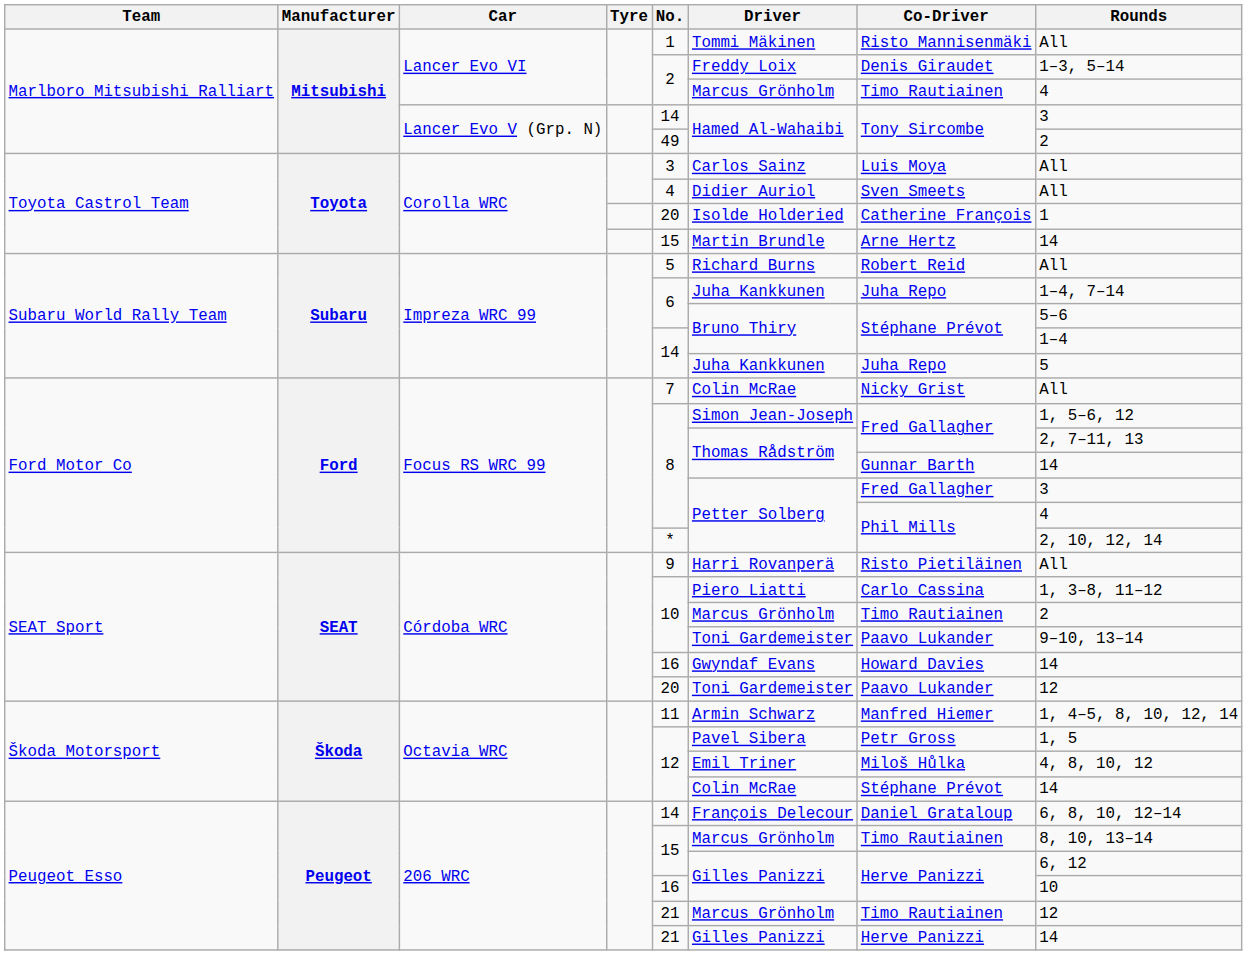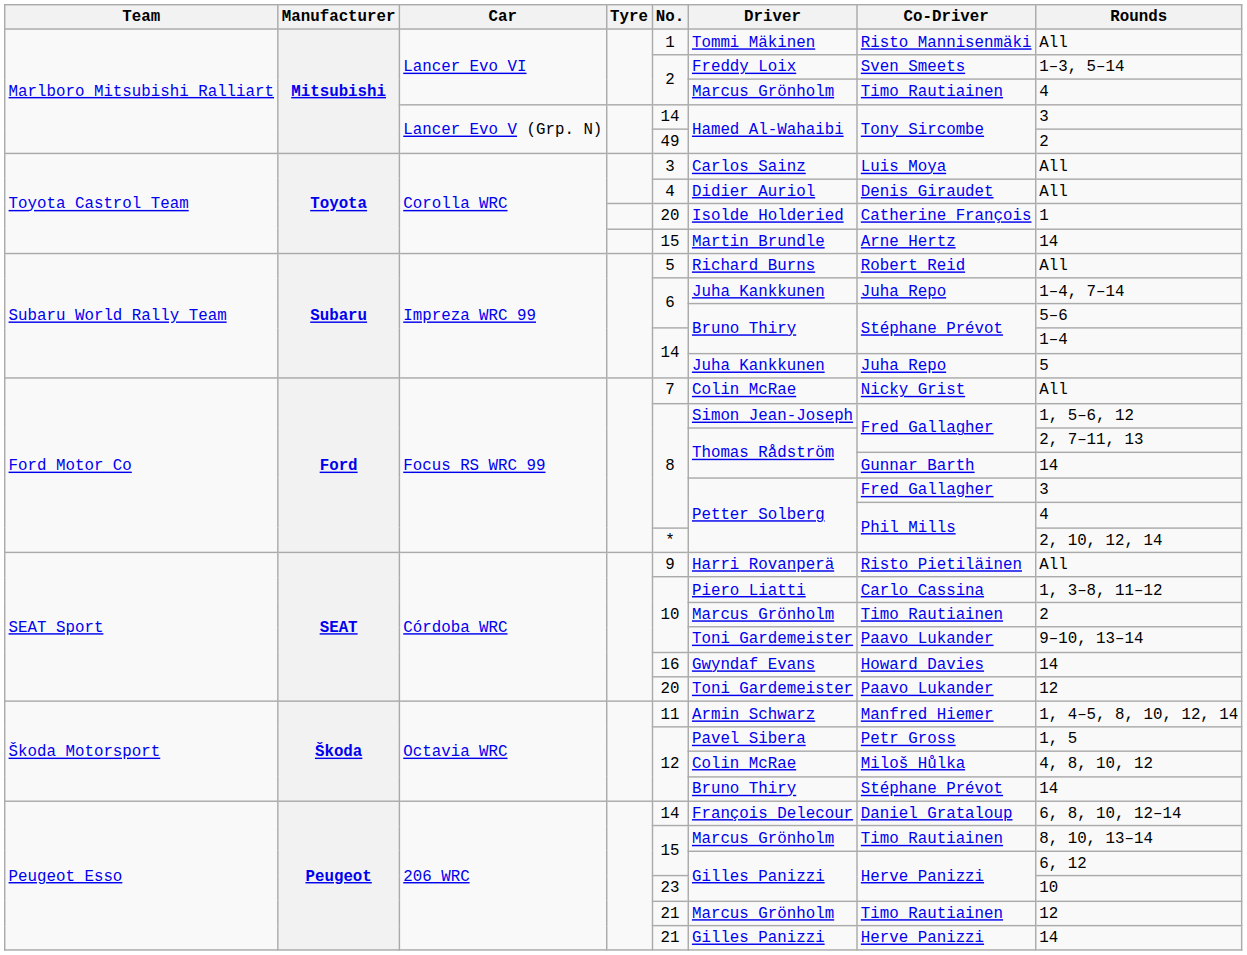(927, 67) Denis Giraudet -> (913, 67) Sven Smeets
(913, 191) Sven Smeets -> (927, 191) Denis Giraudet
(744, 764) Emil Triner -> (744, 764) Colin McRae
(744, 789) Colin McRae -> (744, 789) Bruno Thiry
(670, 888) 16 -> (670, 888) 23
